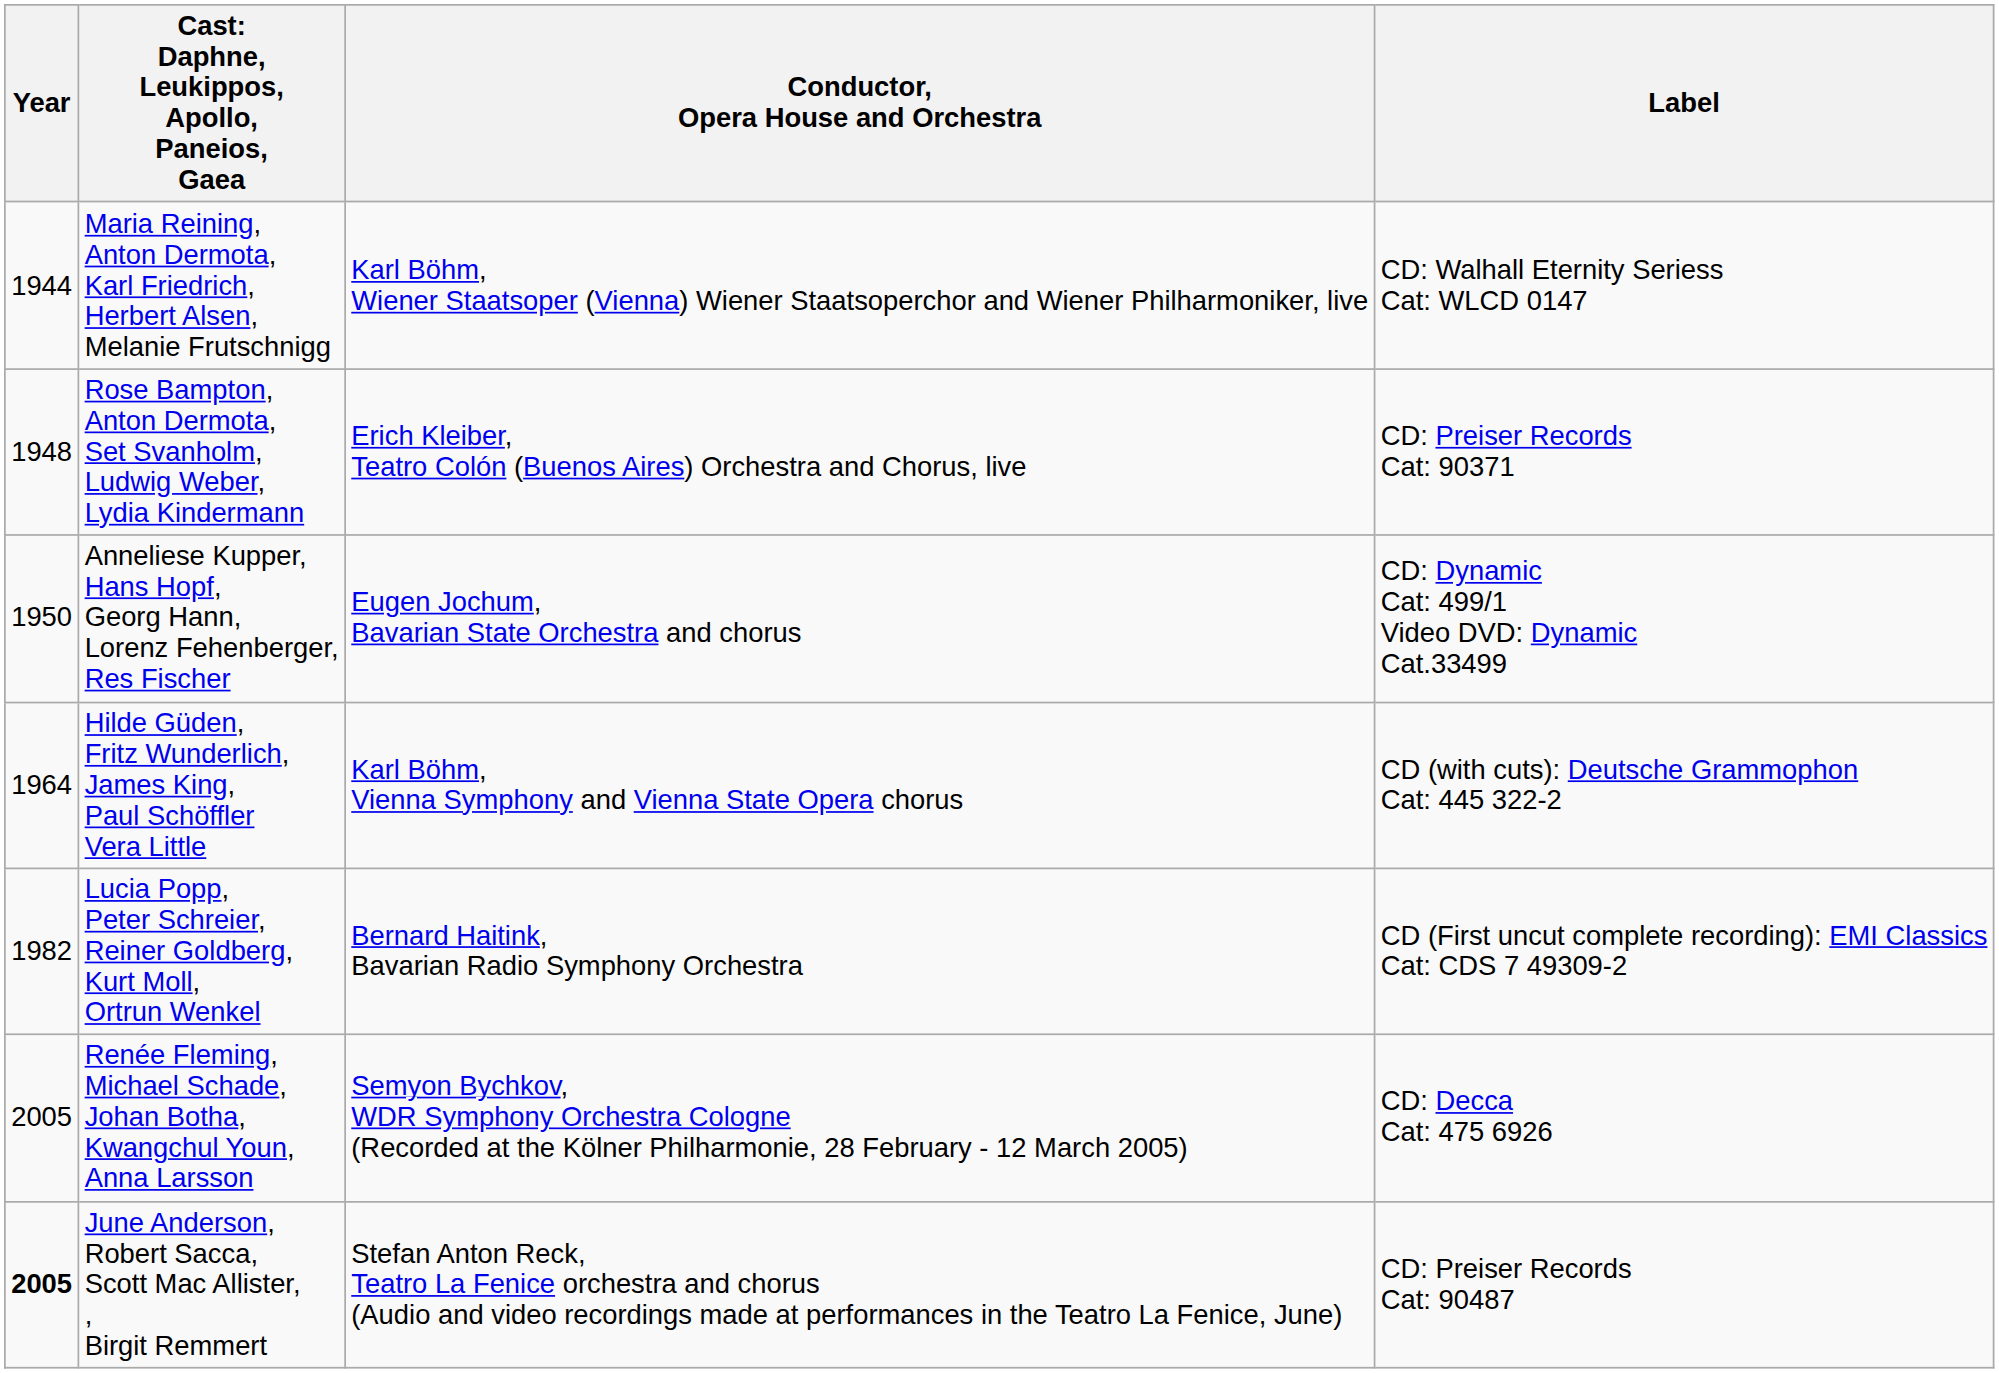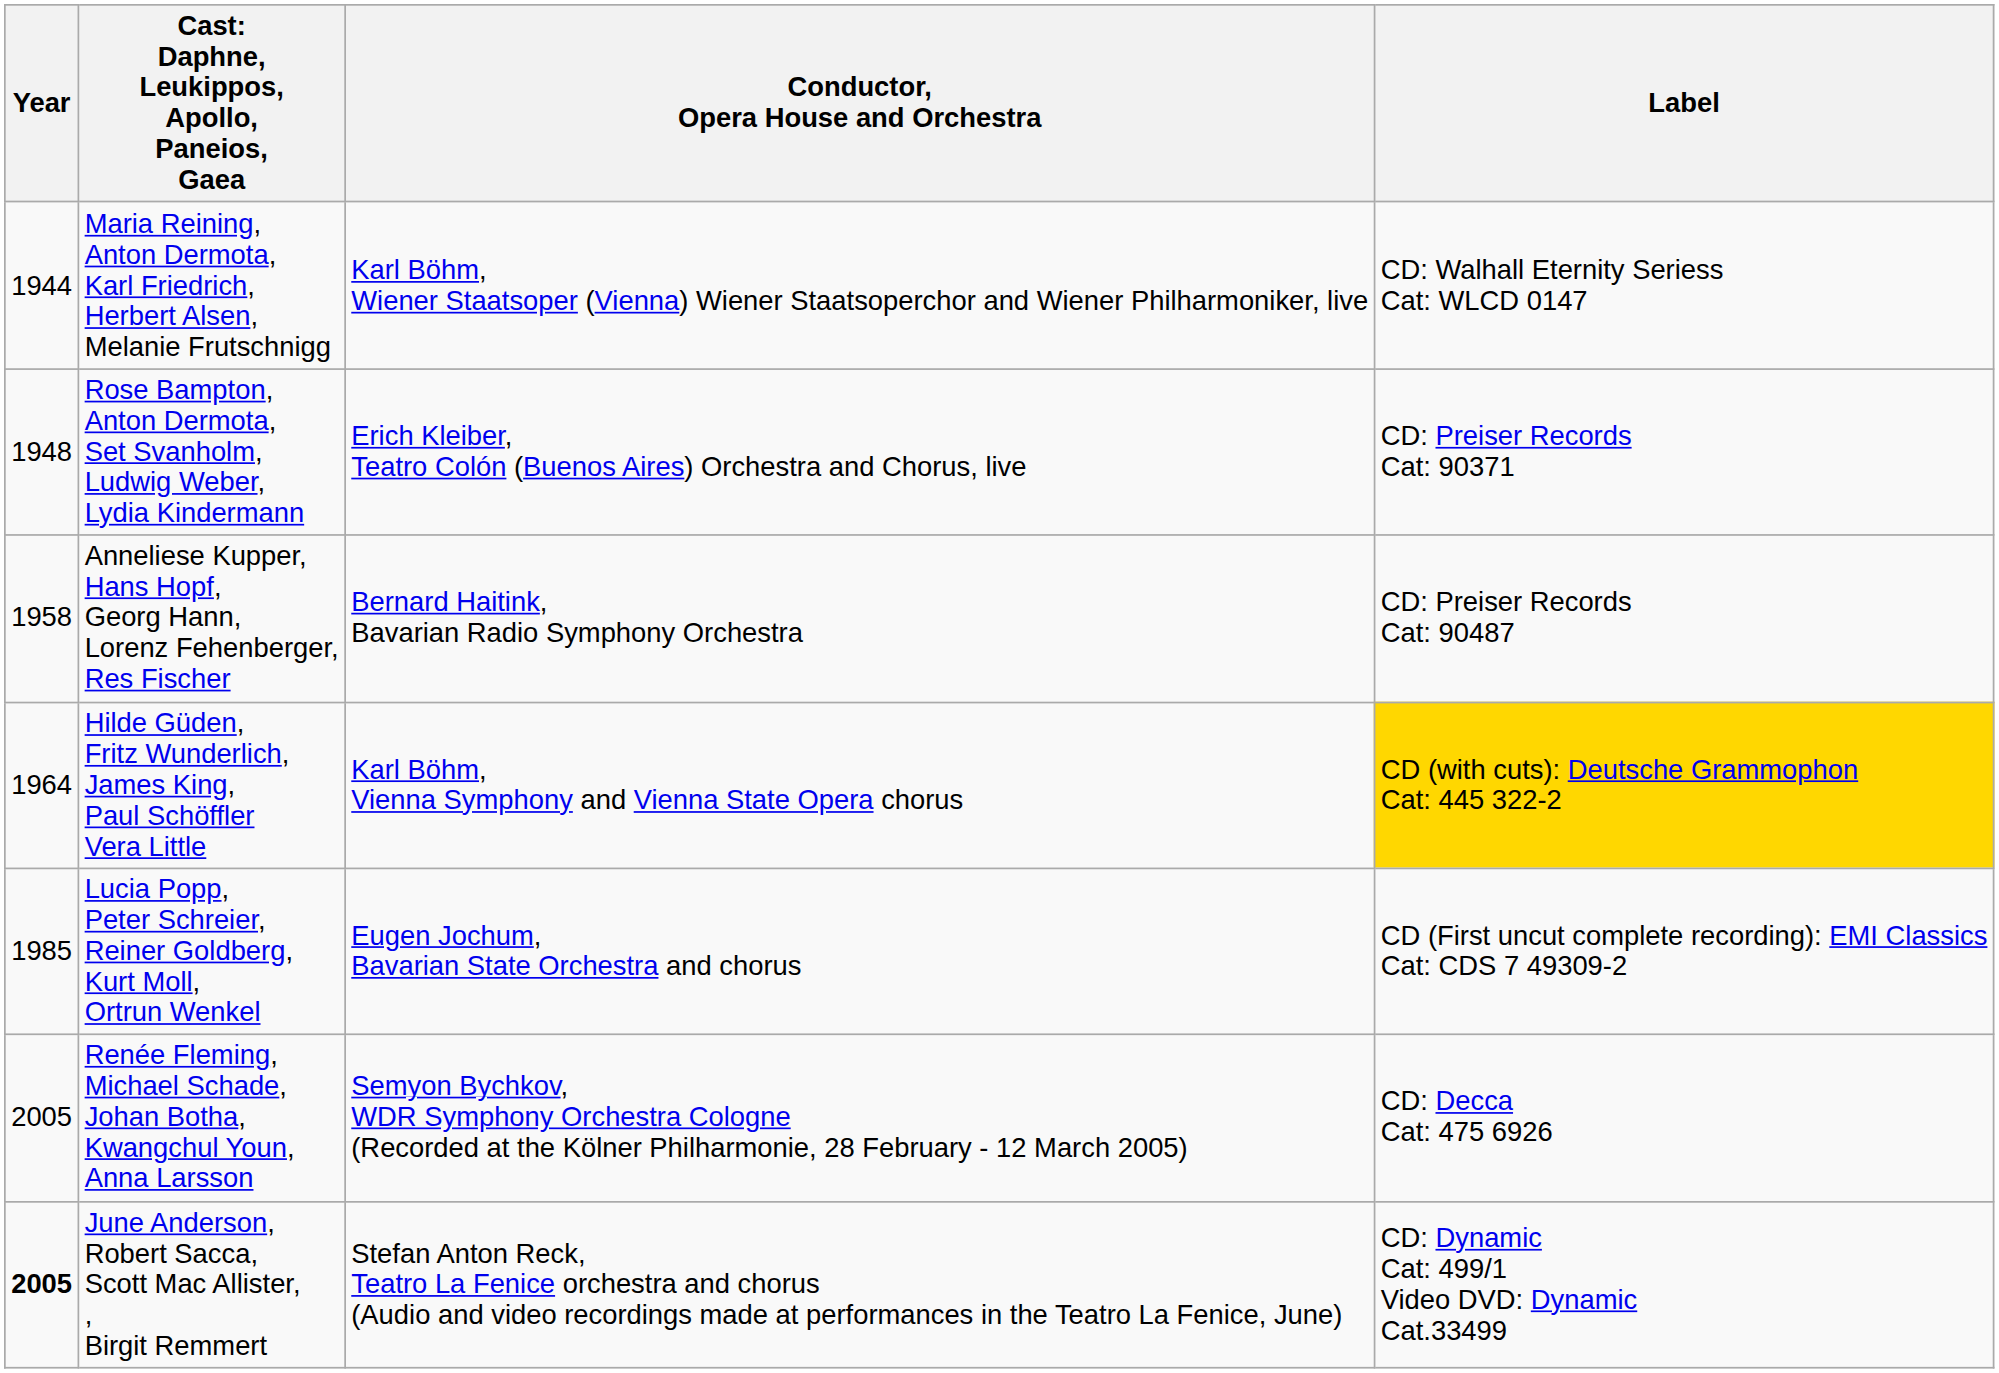(42, 618) 1950 -> (42, 618) 1958
(576, 618) Eugen Jochum, Bavarian State Orchestra and chorus -> (577, 618) Bernard Haitink, Bavarian Radio Symphony Orchestra
(1509, 618) CD: Dynamic Cat: 499/1 Video DVD: Dynamic Cat.33499 -> (1506, 618) CD: Preiser Records Cat: 90487
(1619, 784) no background -> (1619, 784) gold background
(42, 951) 1982 -> (42, 951) 1985
(577, 951) Bernard Haitink, Bavarian Radio Symphony Orchestra -> (576, 951) Eugen Jochum, Bavarian State Orchestra and chorus
(1506, 1284) CD: Preiser Records Cat: 90487 -> (1509, 1284) CD: Dynamic Cat: 499/1 Video DVD: Dynamic Cat.33499
